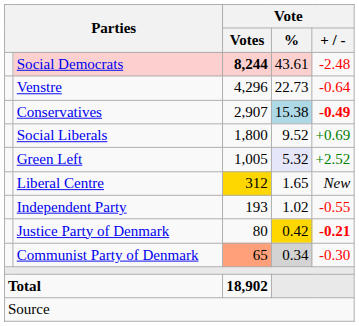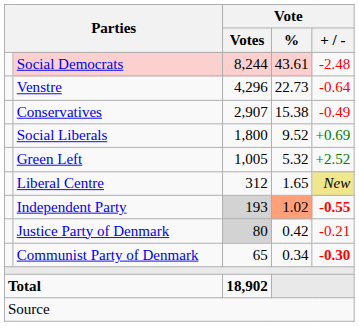(251, 64) bold -> (251, 64) normal
(292, 111) lightblue background -> (292, 111) no background
(335, 111) bold -> (335, 111) normal
(295, 159) lavender background -> (295, 159) no background
(256, 183) gold background -> (256, 183) no background
(337, 183) no background -> (337, 183) khaki background
(256, 207) no background -> (256, 207) lightgrey background
(295, 207) no background -> (295, 207) lightsalmon background
(335, 207) normal -> (335, 207) bold
(260, 231) no background -> (260, 231) lightgrey background
(295, 231) gold background -> (295, 231) no background
(335, 231) bold -> (335, 231) normal
(260, 254) lightsalmon background -> (260, 254) no background
(295, 254) lightgrey background -> (295, 254) no background
(335, 254) normal -> (335, 254) bold
